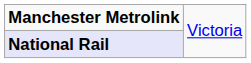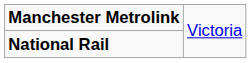(59, 44) lavender background -> (59, 44) no background
